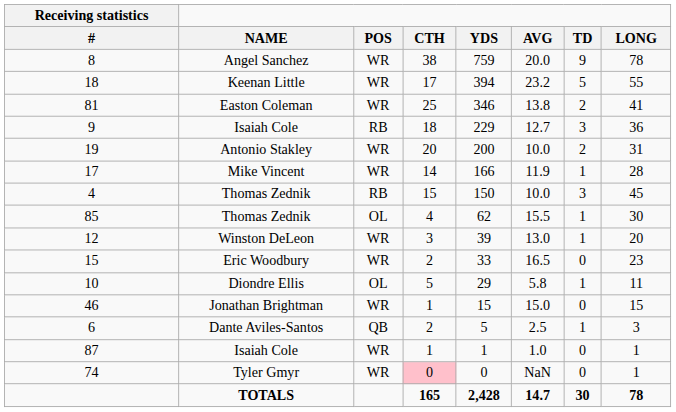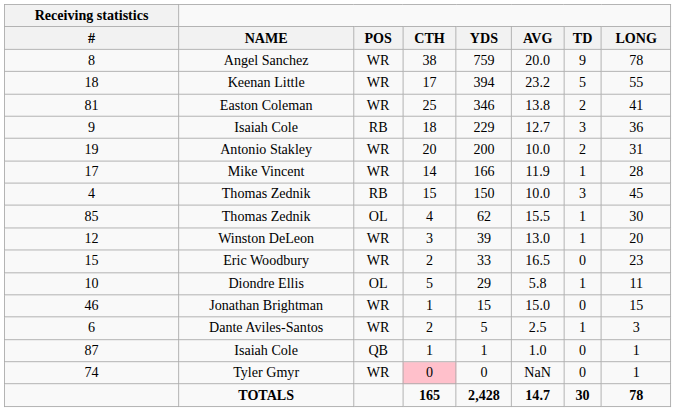(378, 328) QB -> (378, 328) WR
(378, 350) WR -> (378, 350) QB
